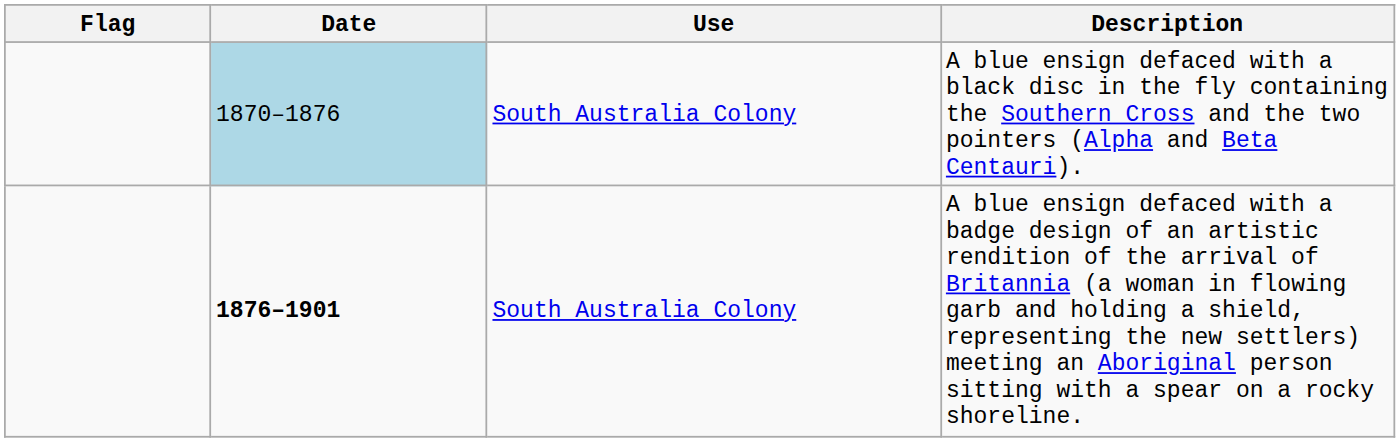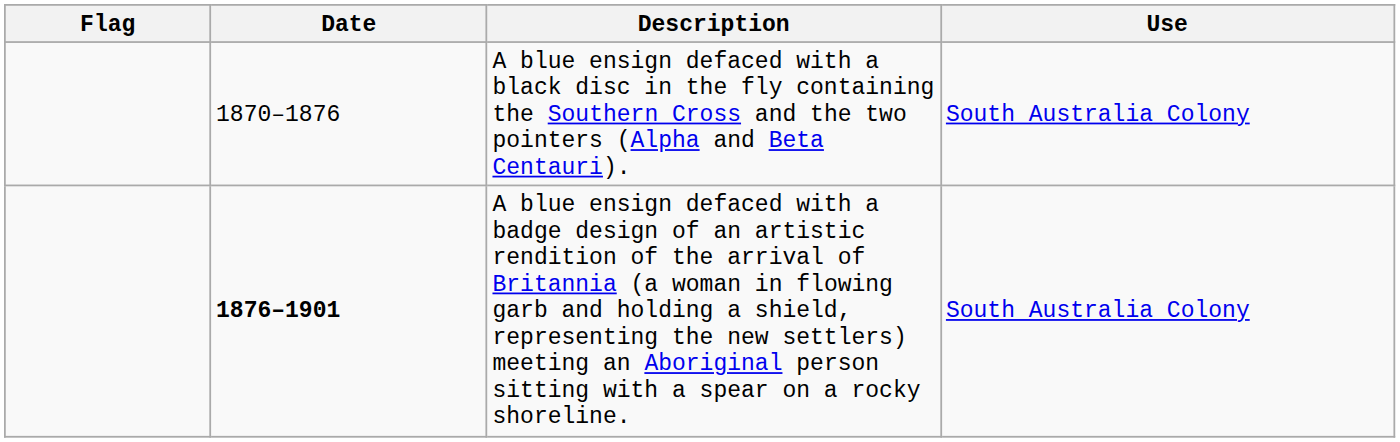columns swapped: (714, 24) <-> (1167, 24)
(278, 114) lightblue background -> (278, 114) no background
